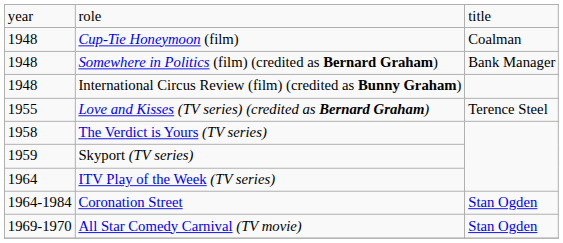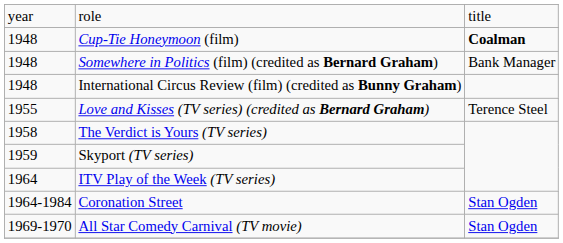(495, 39) normal -> (497, 39) bold
